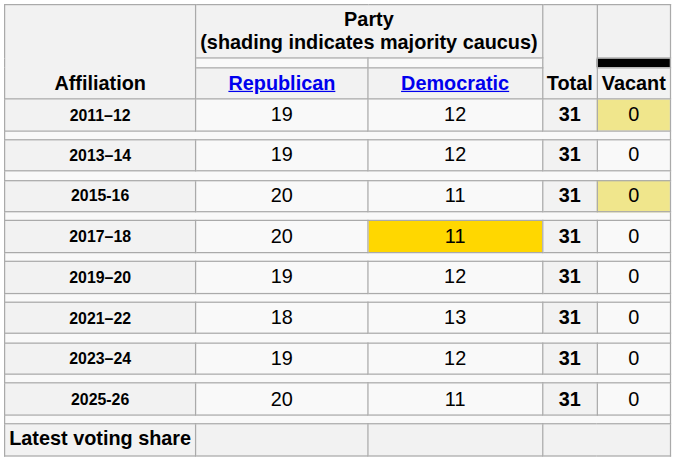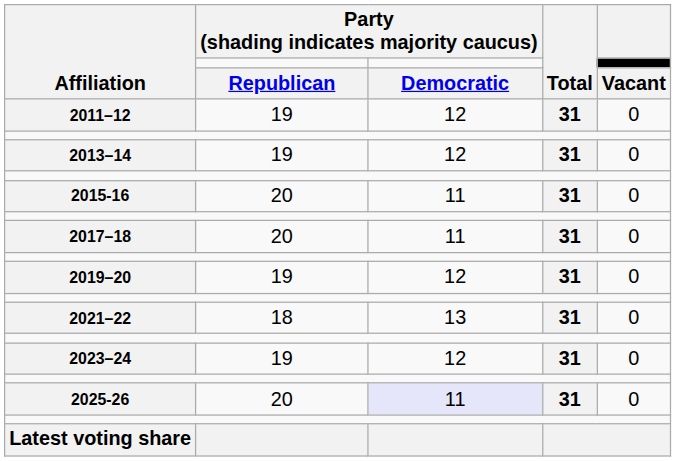(634, 114) khaki background -> (634, 114) no background
(634, 195) khaki background -> (634, 195) no background
(455, 236) gold background -> (455, 236) no background
(455, 398) no background -> (455, 398) lavender background
